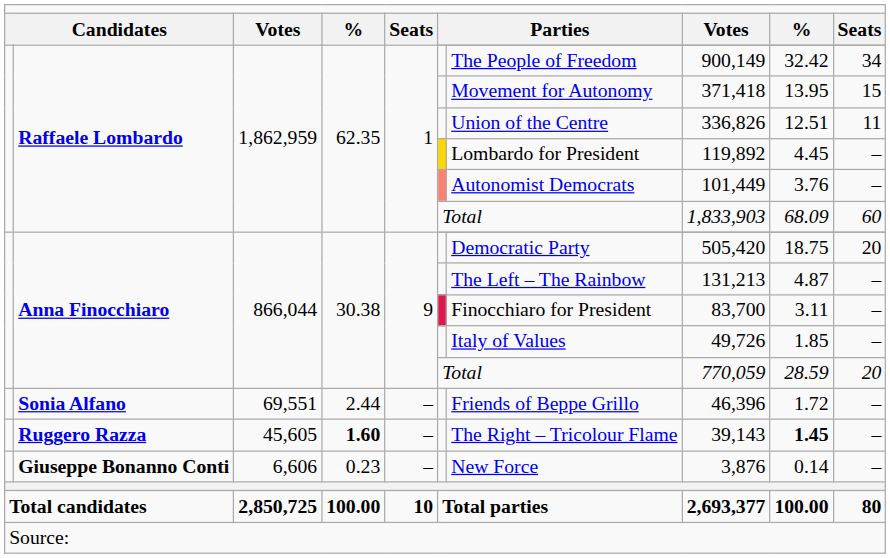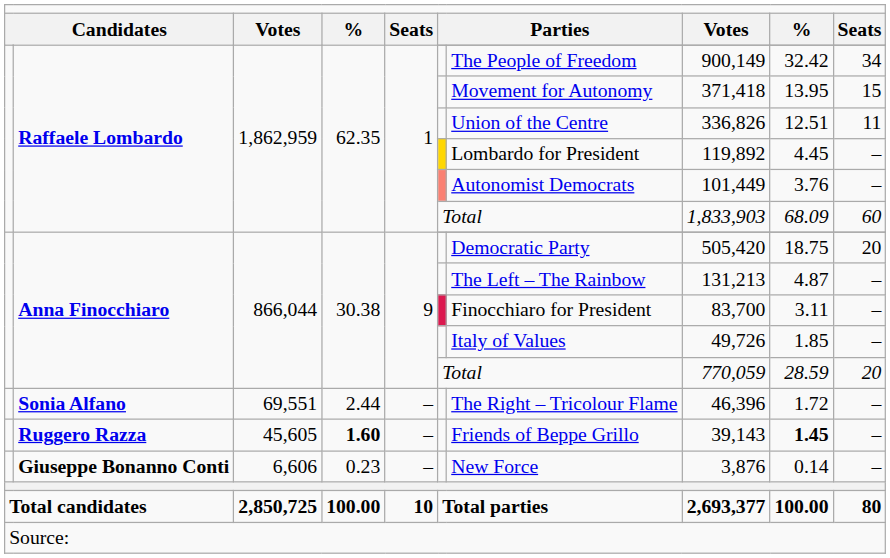(545, 403) Friends of Beppe Grillo -> (564, 403) The Right – Tricolour Flame
(564, 434) The Right – Tricolour Flame -> (545, 434) Friends of Beppe Grillo
